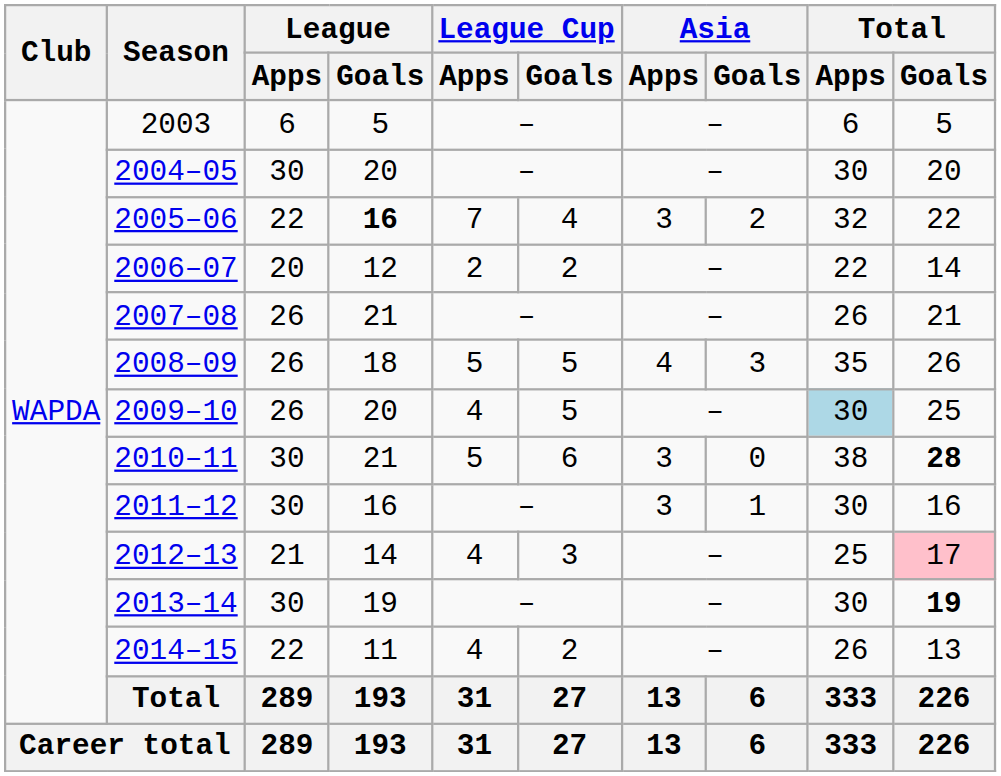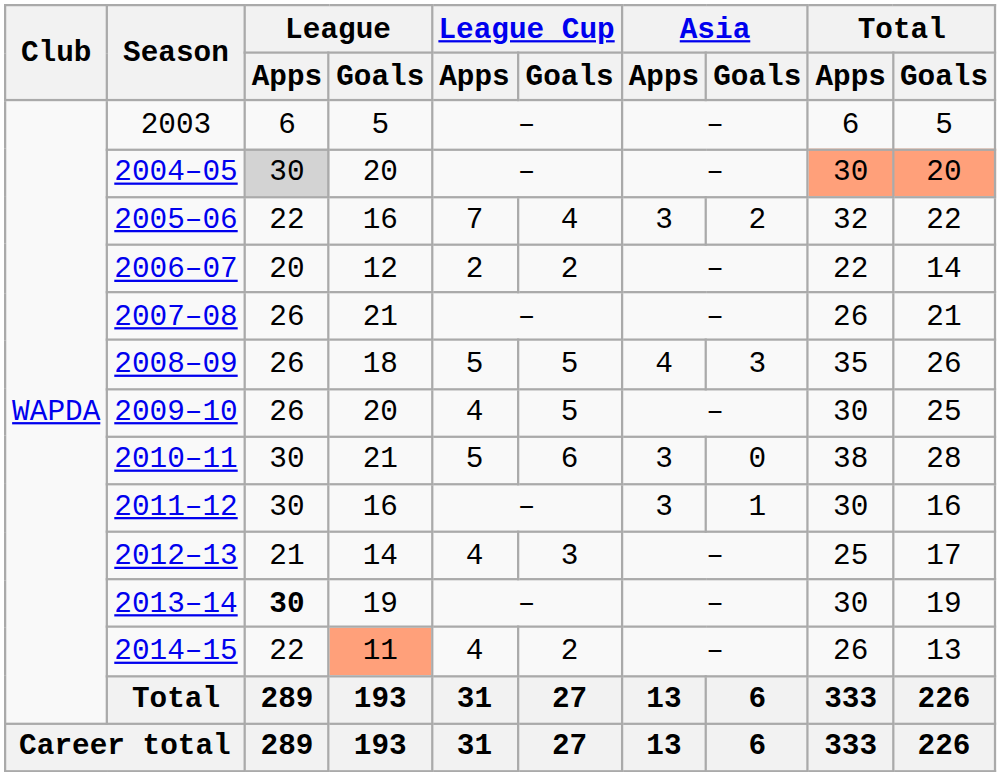(287, 173) no background -> (287, 173) lightgrey background
(851, 173) no background -> (851, 173) lightsalmon background
(944, 173) no background -> (944, 173) lightsalmon background
(380, 221) bold -> (380, 221) normal
(851, 412) lightblue background -> (851, 412) no background
(944, 460) bold -> (944, 460) normal
(944, 556) pink background -> (944, 556) no background
(287, 604) normal -> (287, 604) bold
(944, 604) bold -> (944, 604) normal
(380, 652) no background -> (380, 652) lightsalmon background
